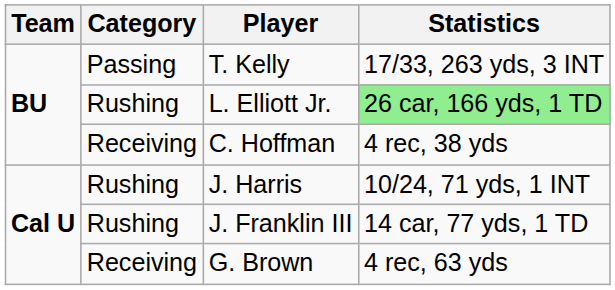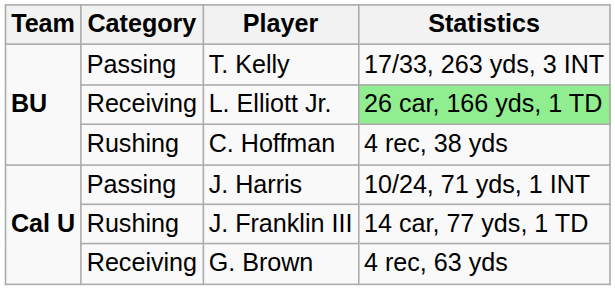(133, 104) Rushing -> (142, 104) Receiving
(142, 144) Receiving -> (133, 144) Rushing
(133, 183) Rushing -> (131, 183) Passing
